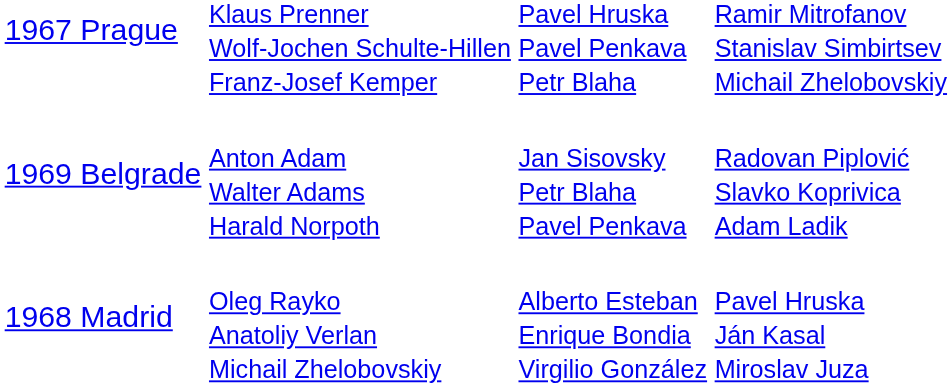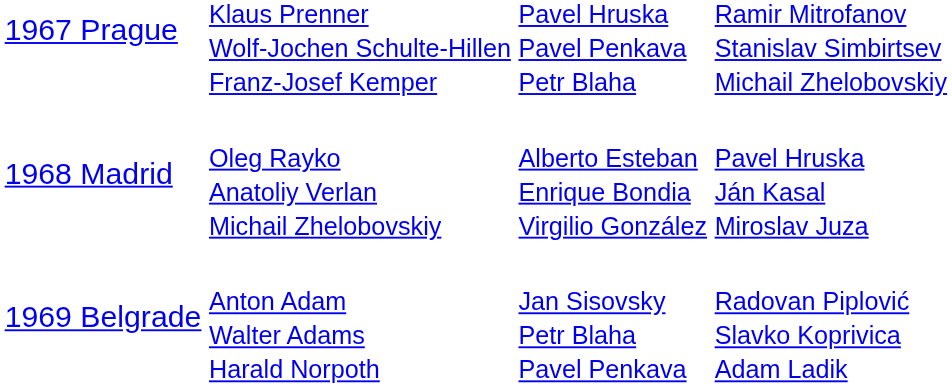rows swapped: (89, 317) <-> (103, 173)
